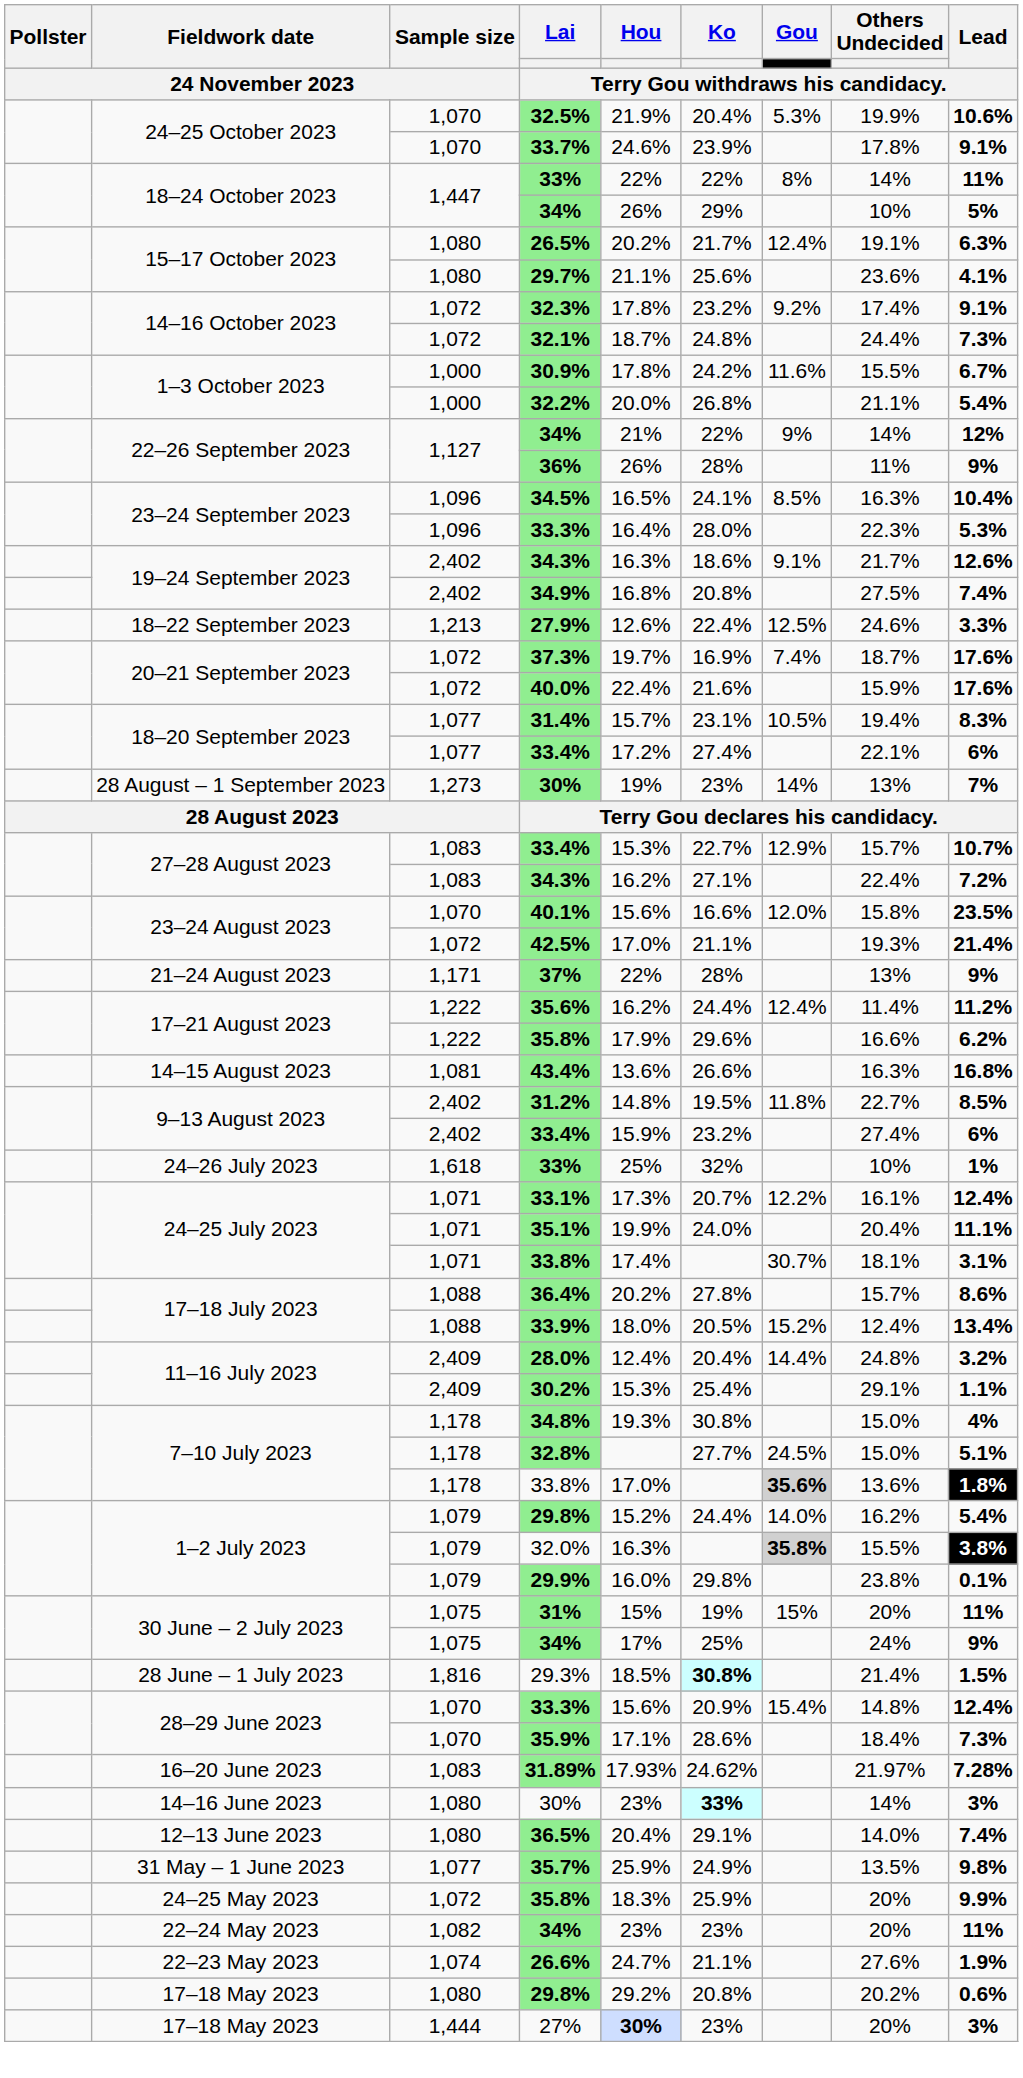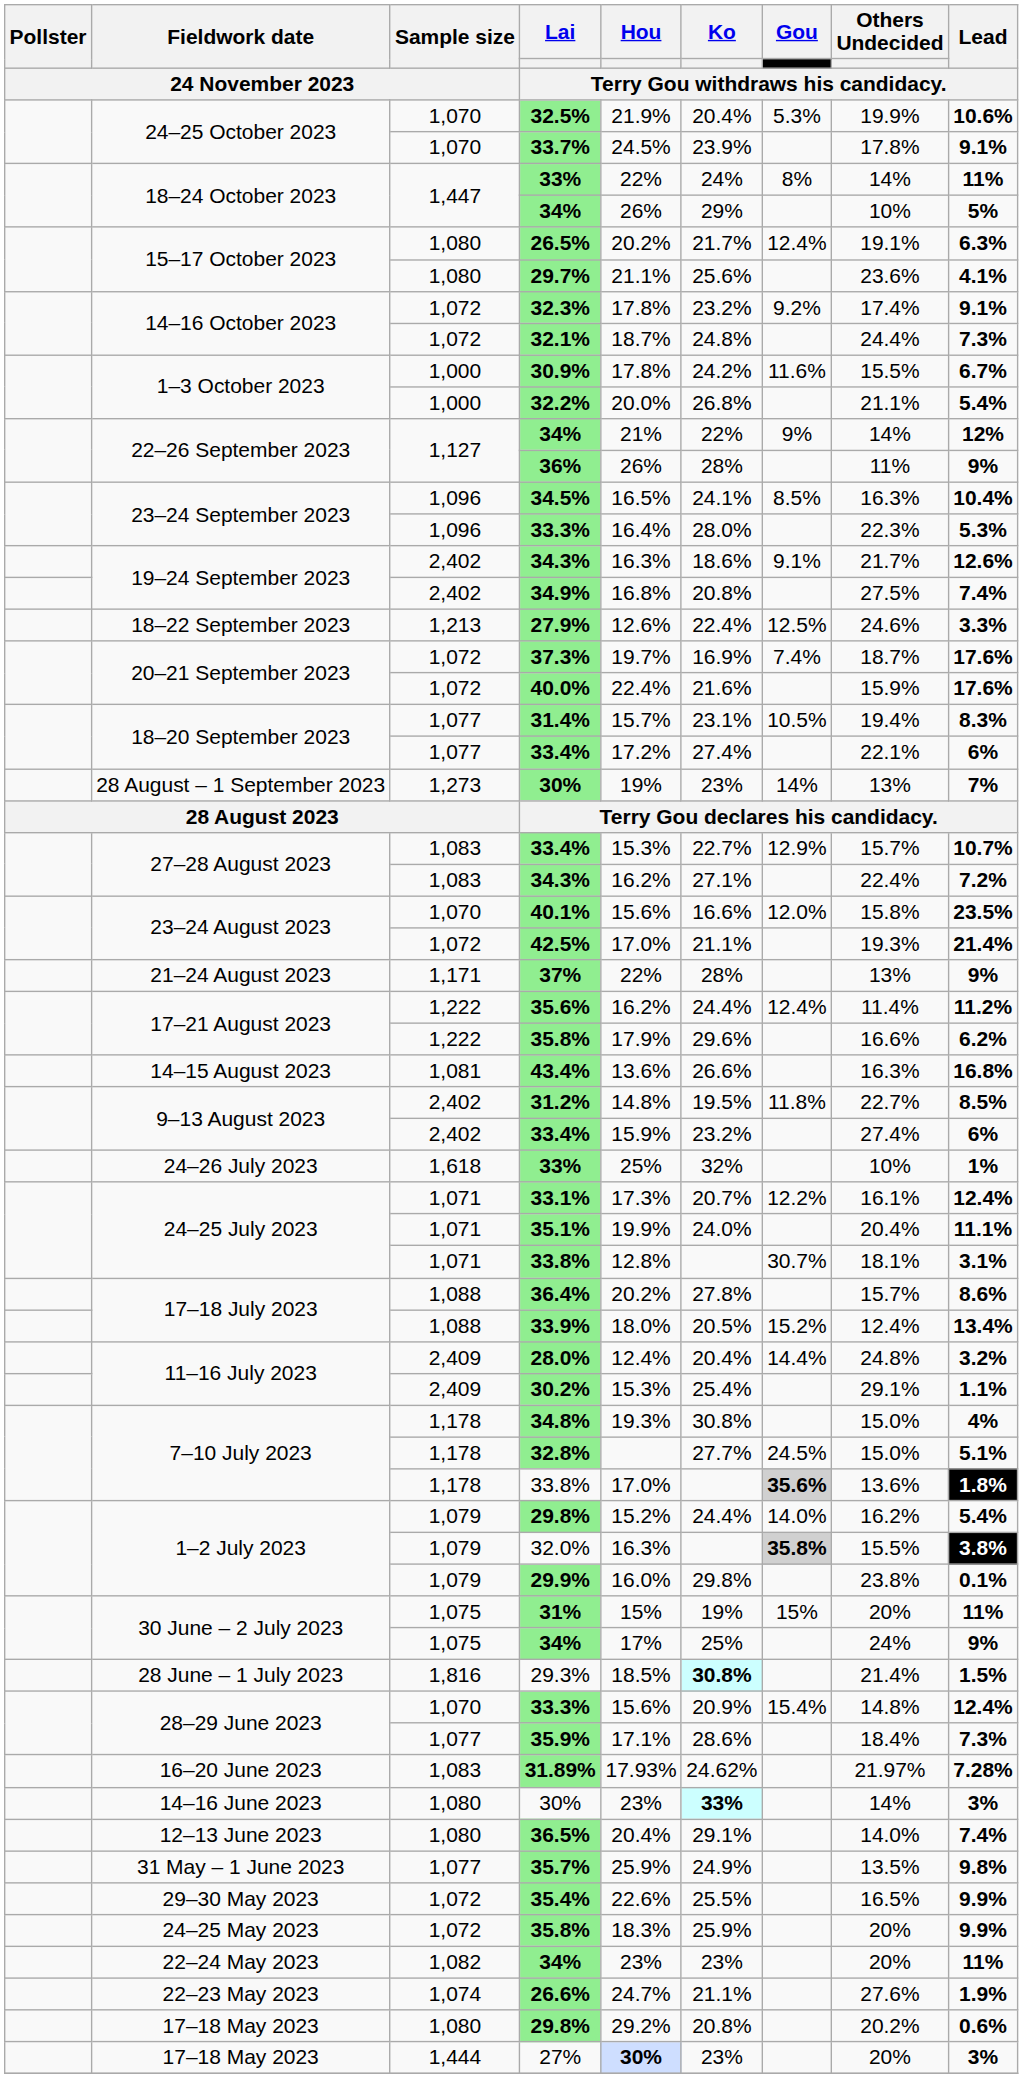(641, 147) 24.6% -> (641, 147) 24.5%
(722, 179) 22% -> (722, 179) 24%
(641, 1261) 17.4% -> (641, 1261) 12.8%
(455, 1739) 1,070 -> (455, 1739) 1,077
+ row: (241, 1898)
